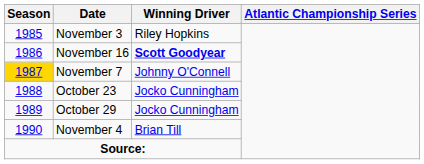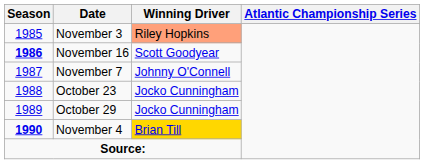(172, 33) no background -> (172, 33) lightsalmon background
(29, 53) normal -> (29, 53) bold
(180, 53) bold -> (177, 53) normal
(29, 72) gold background -> (29, 72) no background
(29, 130) normal -> (29, 130) bold
(158, 130) no background -> (158, 130) gold background
